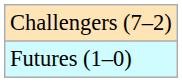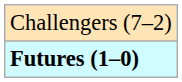(71, 58) normal -> (74, 58) bold
